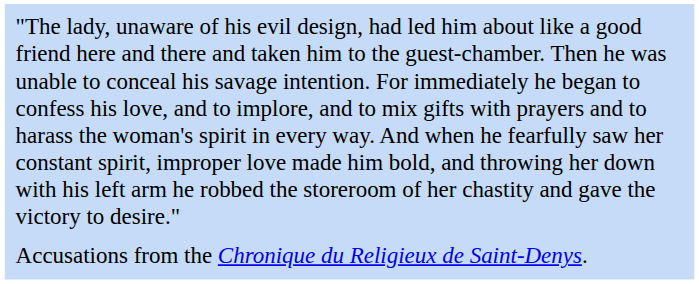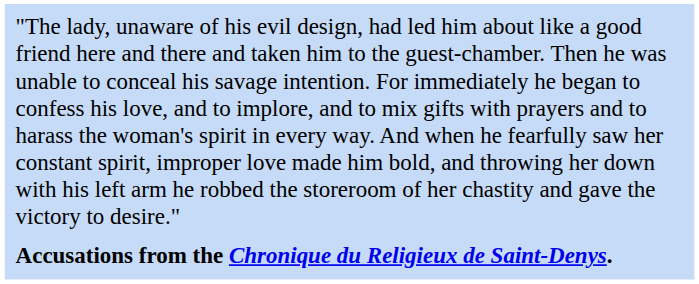(302, 255) normal -> (314, 255) bold
